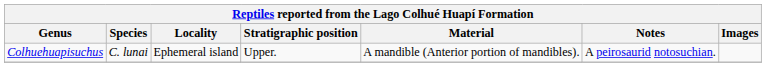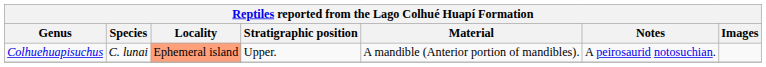(196, 52) no background -> (196, 52) lightsalmon background
